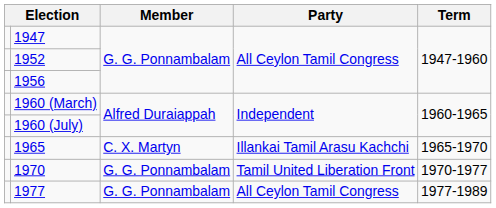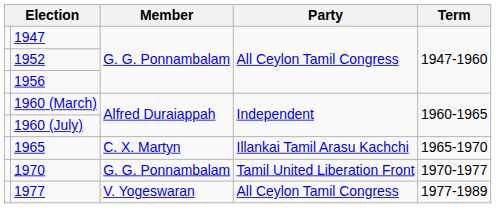(167, 192) G. G. Ponnambalam -> (149, 192) V. Yogeswaran
